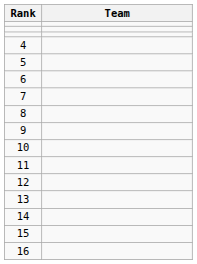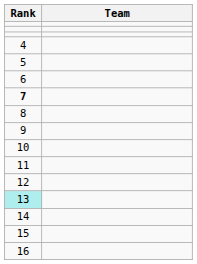(23, 97) normal -> (23, 97) bold
(23, 200) no background -> (23, 200) paleturquoise background
